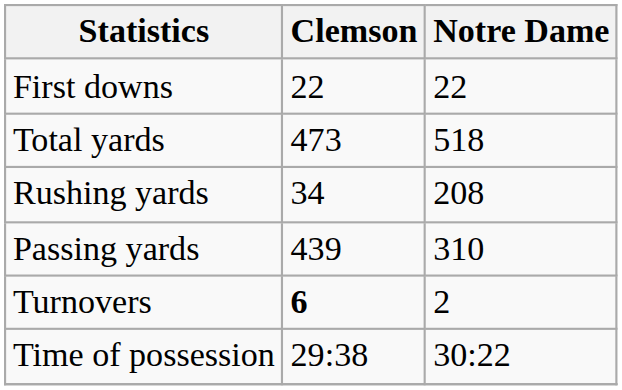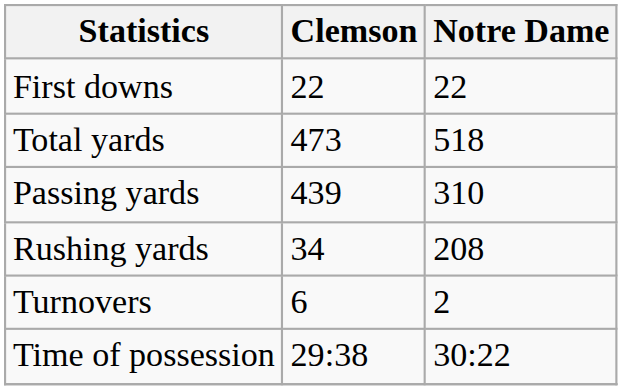rows swapped: (111, 193) <-> (106, 247)
(299, 301) bold -> (299, 301) normal
